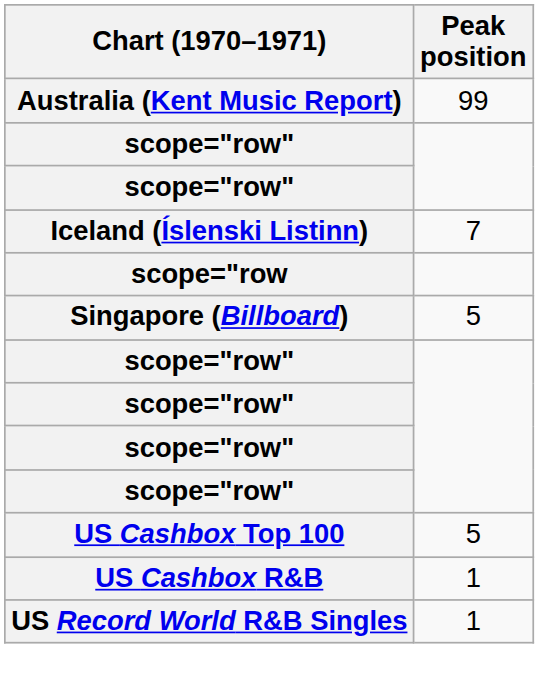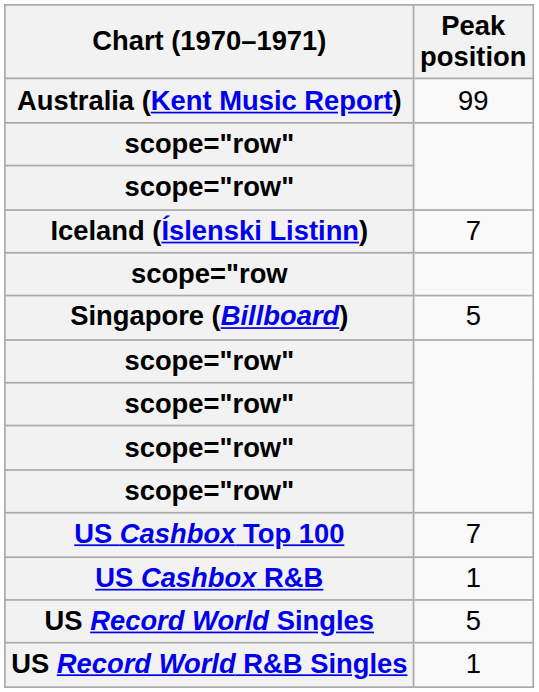(473, 534) 5 -> (473, 534) 7
+ row: (209, 621)
